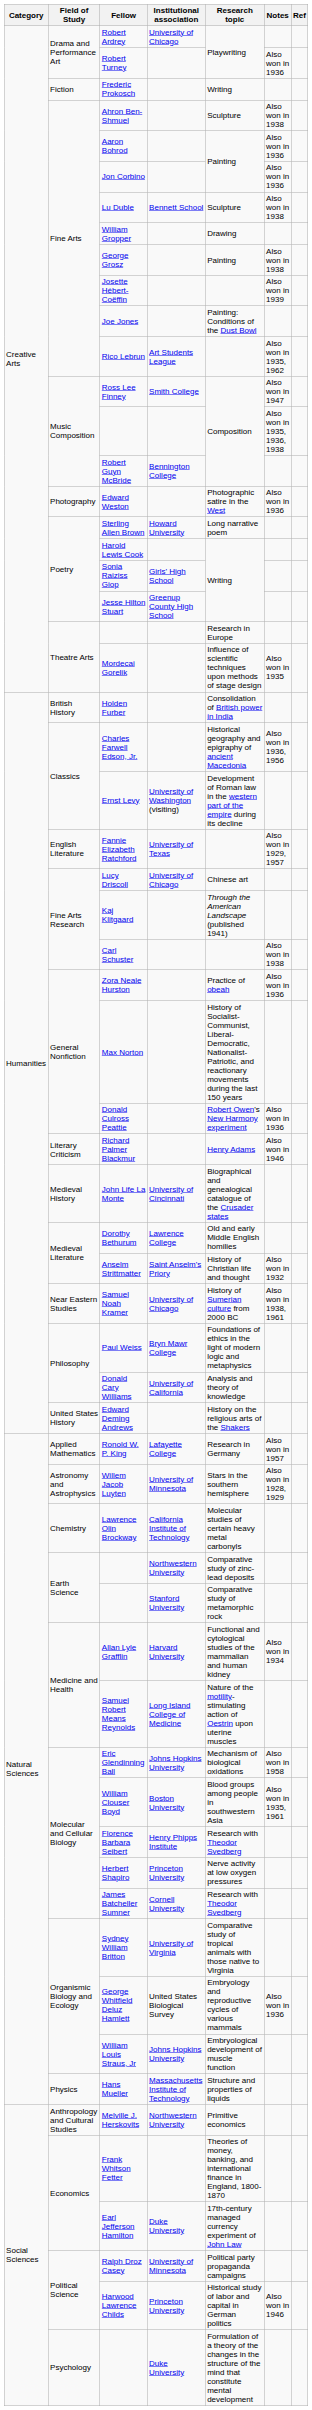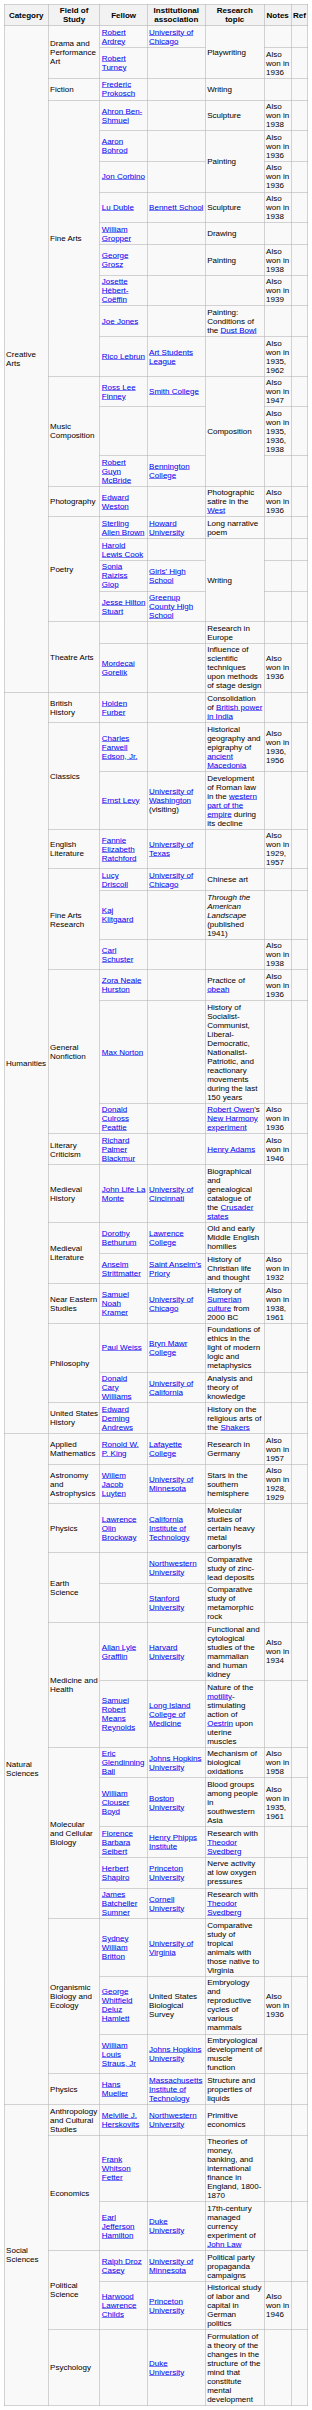(278, 667) Also won in 1935 -> (278, 667) Also won in 1936
(68, 1528) Chemistry -> (64, 1528) Physics
